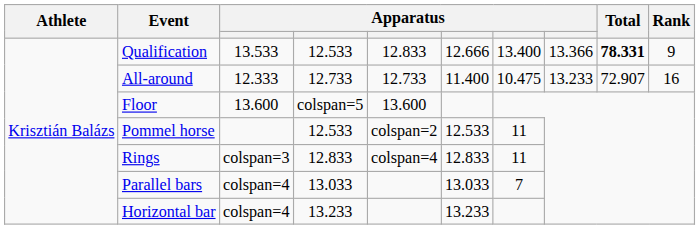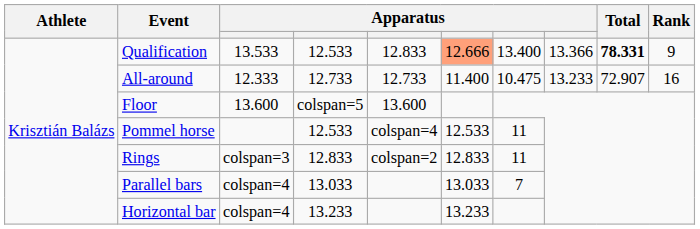(467, 52) no background -> (467, 52) lightsalmon background
(404, 131) colspan=2 -> (404, 131) colspan=4
(404, 158) colspan=4 -> (404, 158) colspan=2
